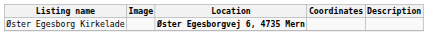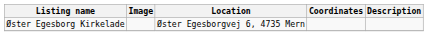(231, 24) bold -> (231, 24) normal
